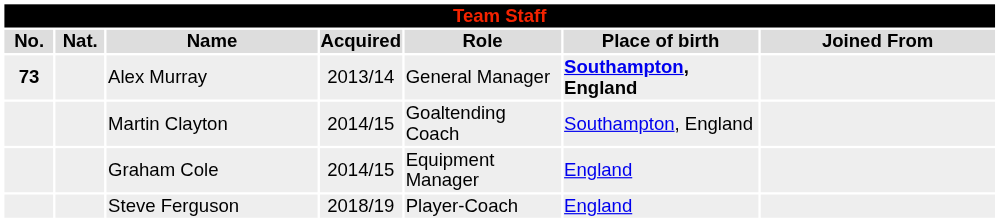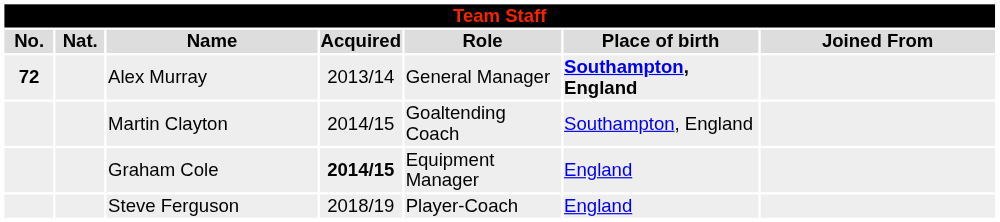(29, 77) 73 -> (29, 77) 72
(361, 170) normal -> (361, 170) bold
